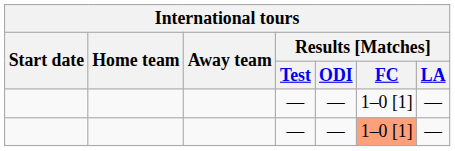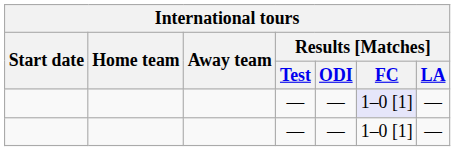(387, 103) no background -> (387, 103) lavender background
(387, 131) lightsalmon background -> (387, 131) no background
